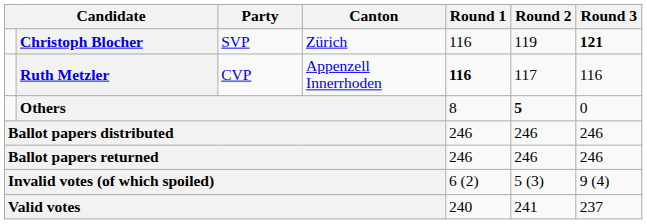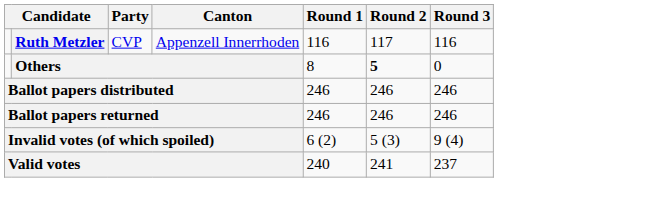- row: (82, 41)
(460, 74) bold -> (318, 41) normal
